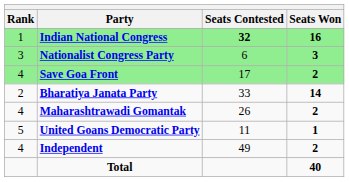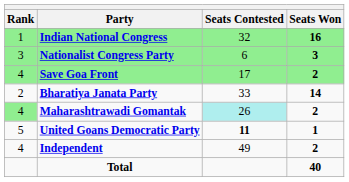(244, 37) bold -> (244, 37) normal
(21, 111) no background -> (21, 111) lightgreen background
(244, 111) no background -> (244, 111) paleturquoise background
(244, 130) normal -> (244, 130) bold
